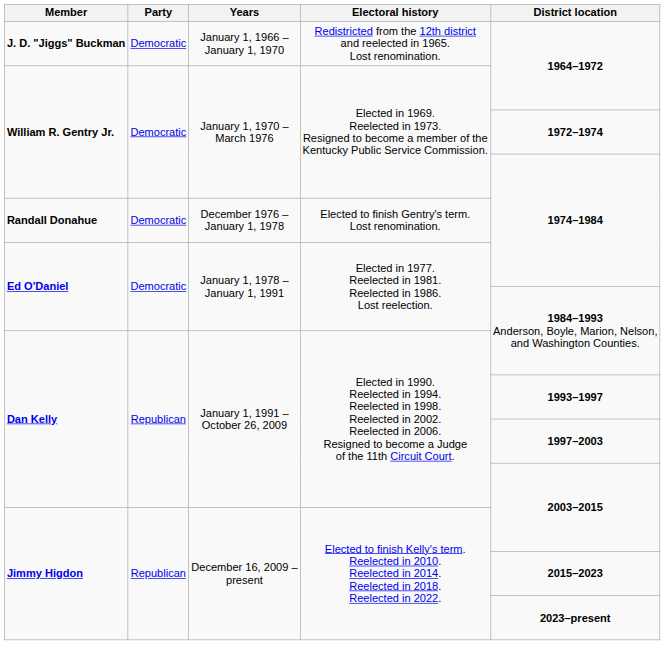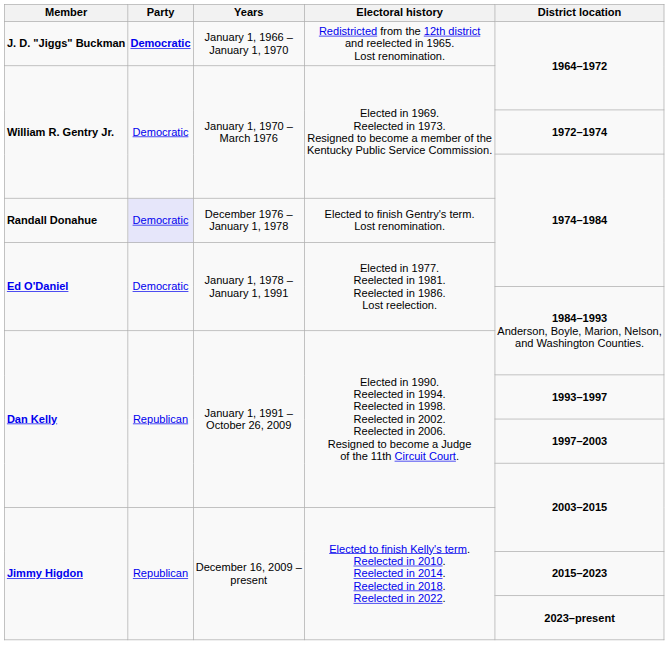(158, 44) normal -> (161, 44) bold
(158, 220) no background -> (161, 220) lavender background
